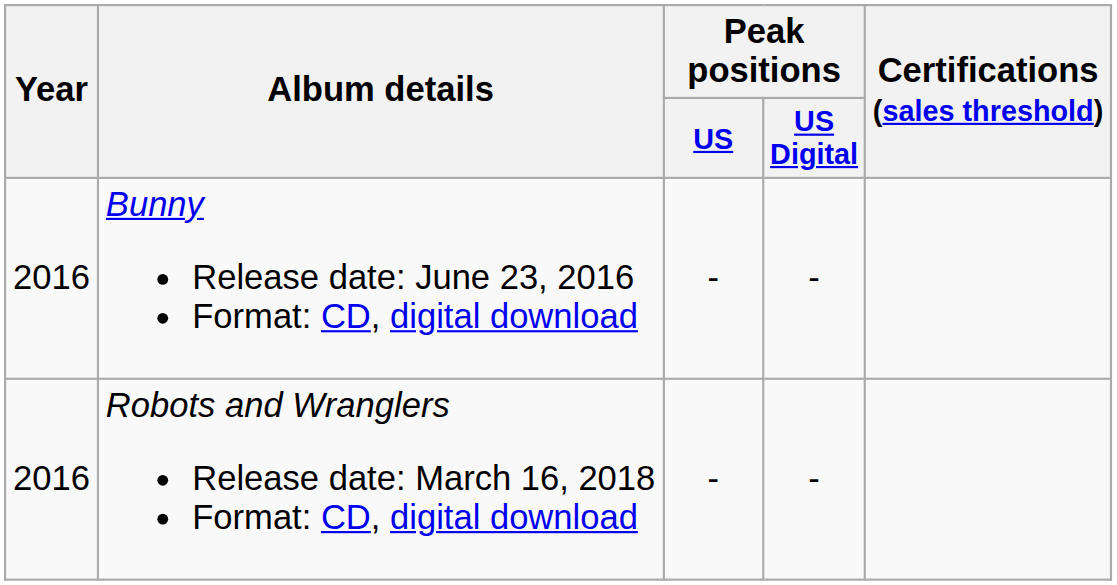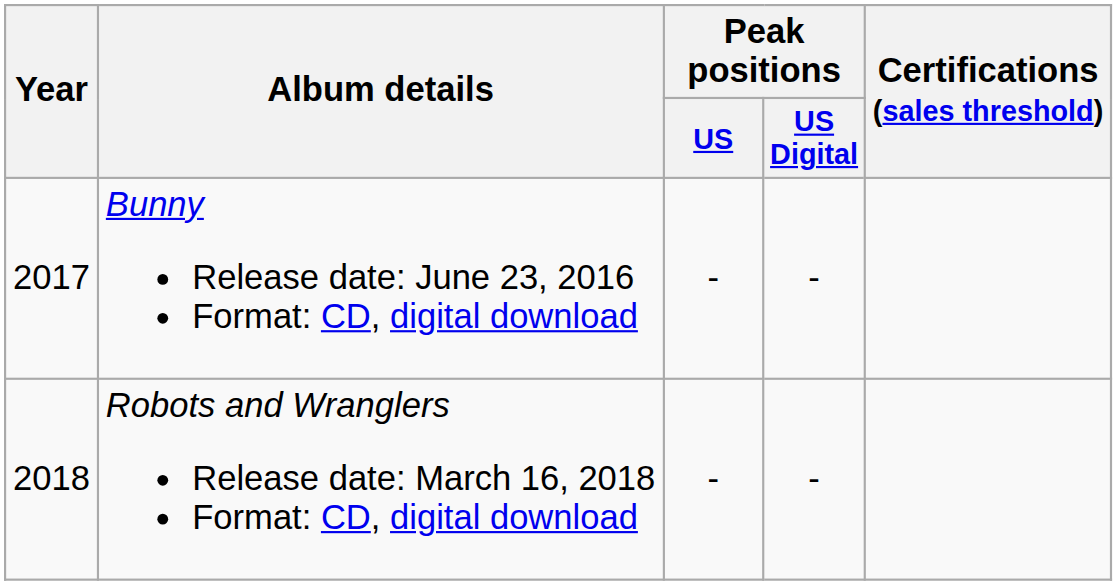(51, 277) 2016 -> (51, 277) 2017
(51, 479) 2016 -> (51, 479) 2018
